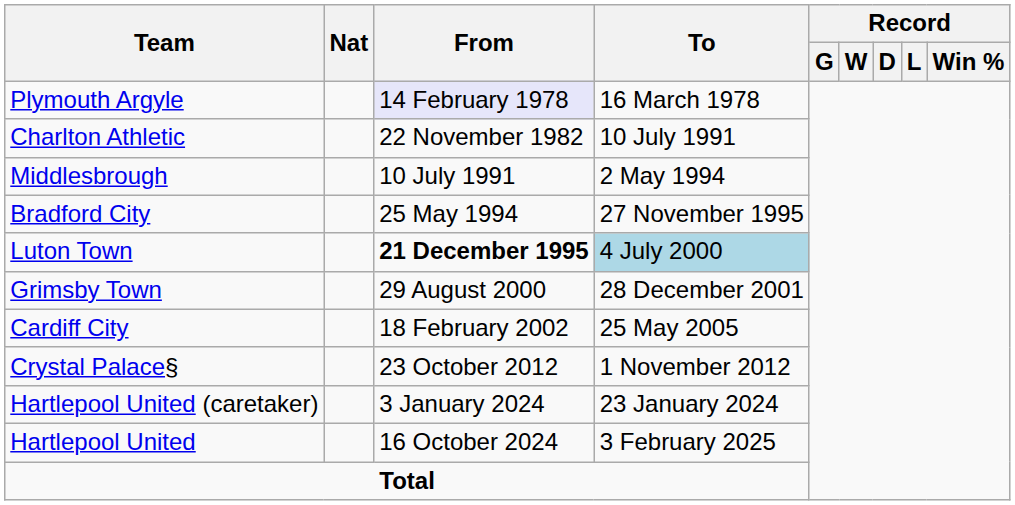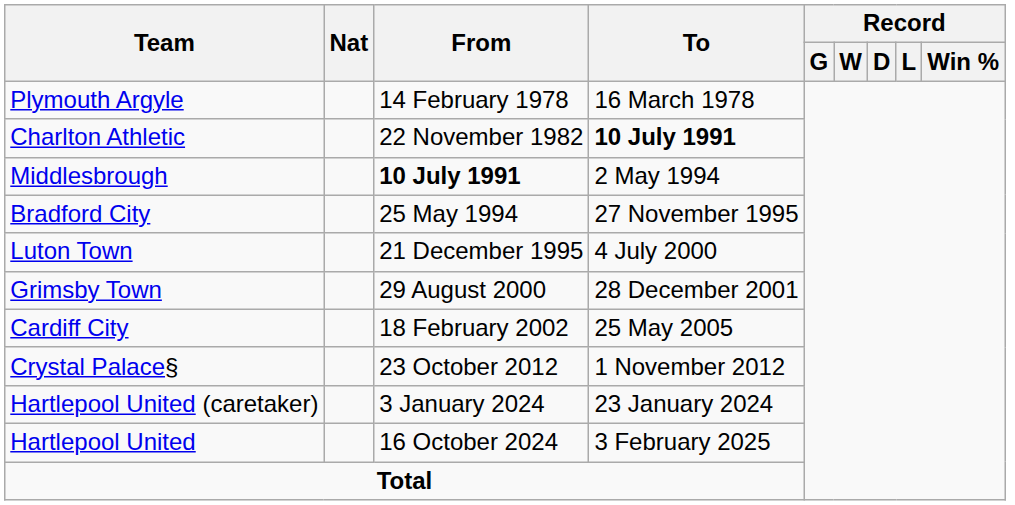(474, 99) lavender background -> (474, 99) no background
(668, 137) normal -> (665, 137) bold
(447, 175) normal -> (450, 175) bold
(484, 251) bold -> (481, 251) normal
(661, 251) lightblue background -> (656, 251) no background
